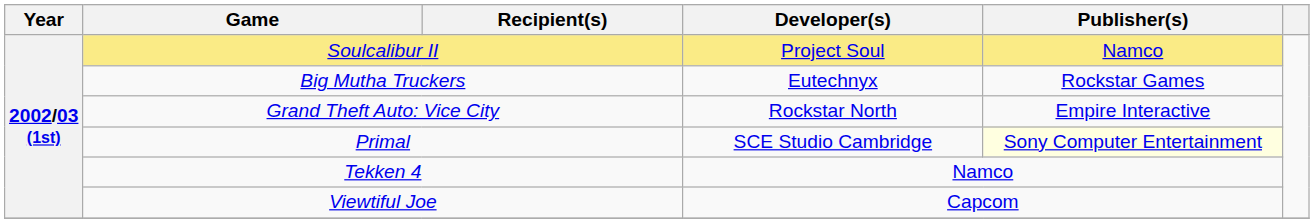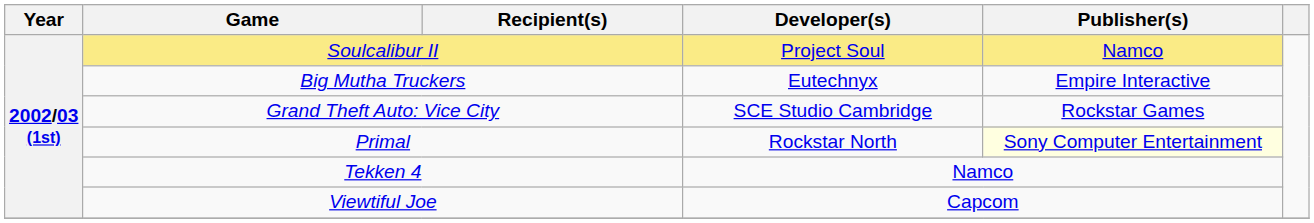(1133, 80) Rockstar Games -> (1133, 80) Empire Interactive
(833, 111) Rockstar North -> (833, 111) SCE Studio Cambridge
(1133, 111) Empire Interactive -> (1133, 111) Rockstar Games
(833, 141) SCE Studio Cambridge -> (833, 141) Rockstar North
